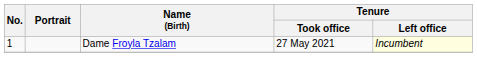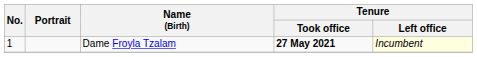(305, 44) normal -> (306, 44) bold
